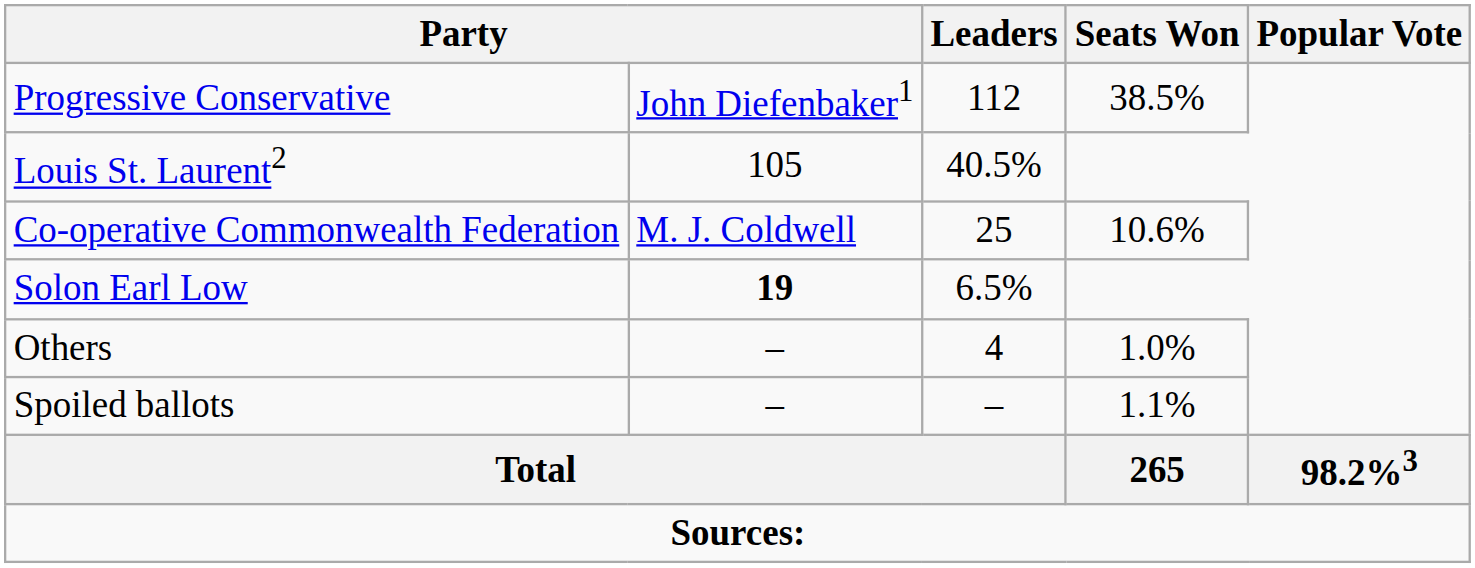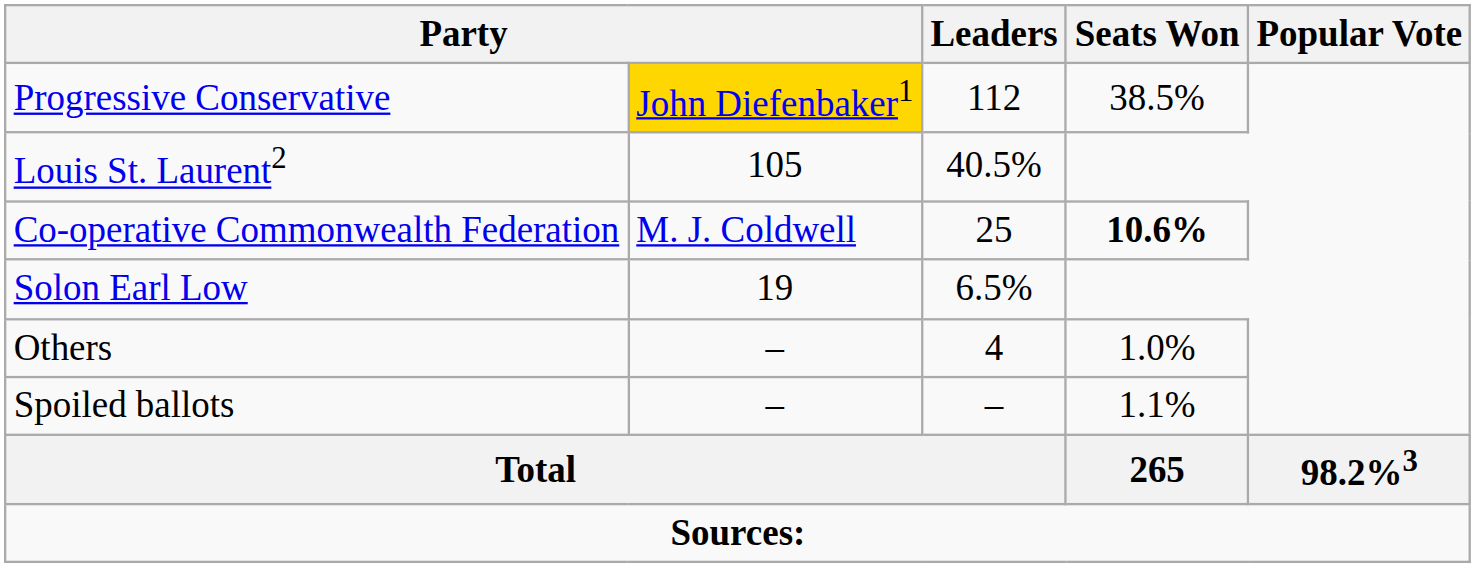(775, 97) no background -> (775, 97) gold background
(1157, 229) normal -> (1157, 229) bold
(775, 288) bold -> (775, 288) normal
